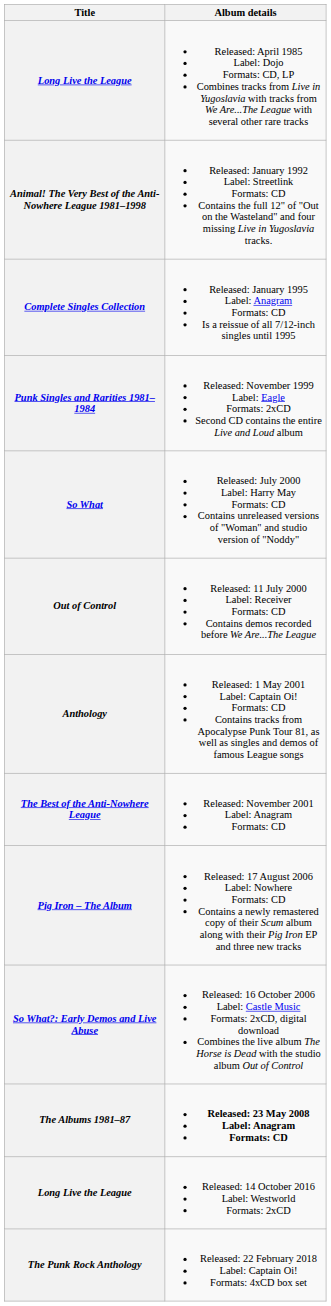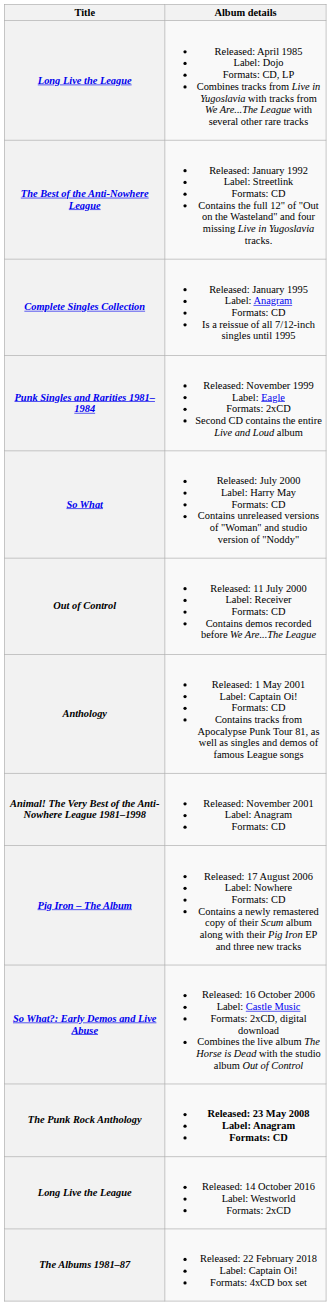(85, 199) Animal! The Very Best of the Anti-Nowhere League 1981–1998 -> (85, 199) The Best of the Anti-Nowhere League
(85, 809) The Best of the Anti-Nowhere League -> (85, 809) Animal! The Very Best of the Anti-Nowhere League 1981–1998
(85, 1120) The Albums 1981–87 -> (85, 1120) The Punk Rock Anthology
(85, 1265) The Punk Rock Anthology -> (85, 1265) The Albums 1981–87
